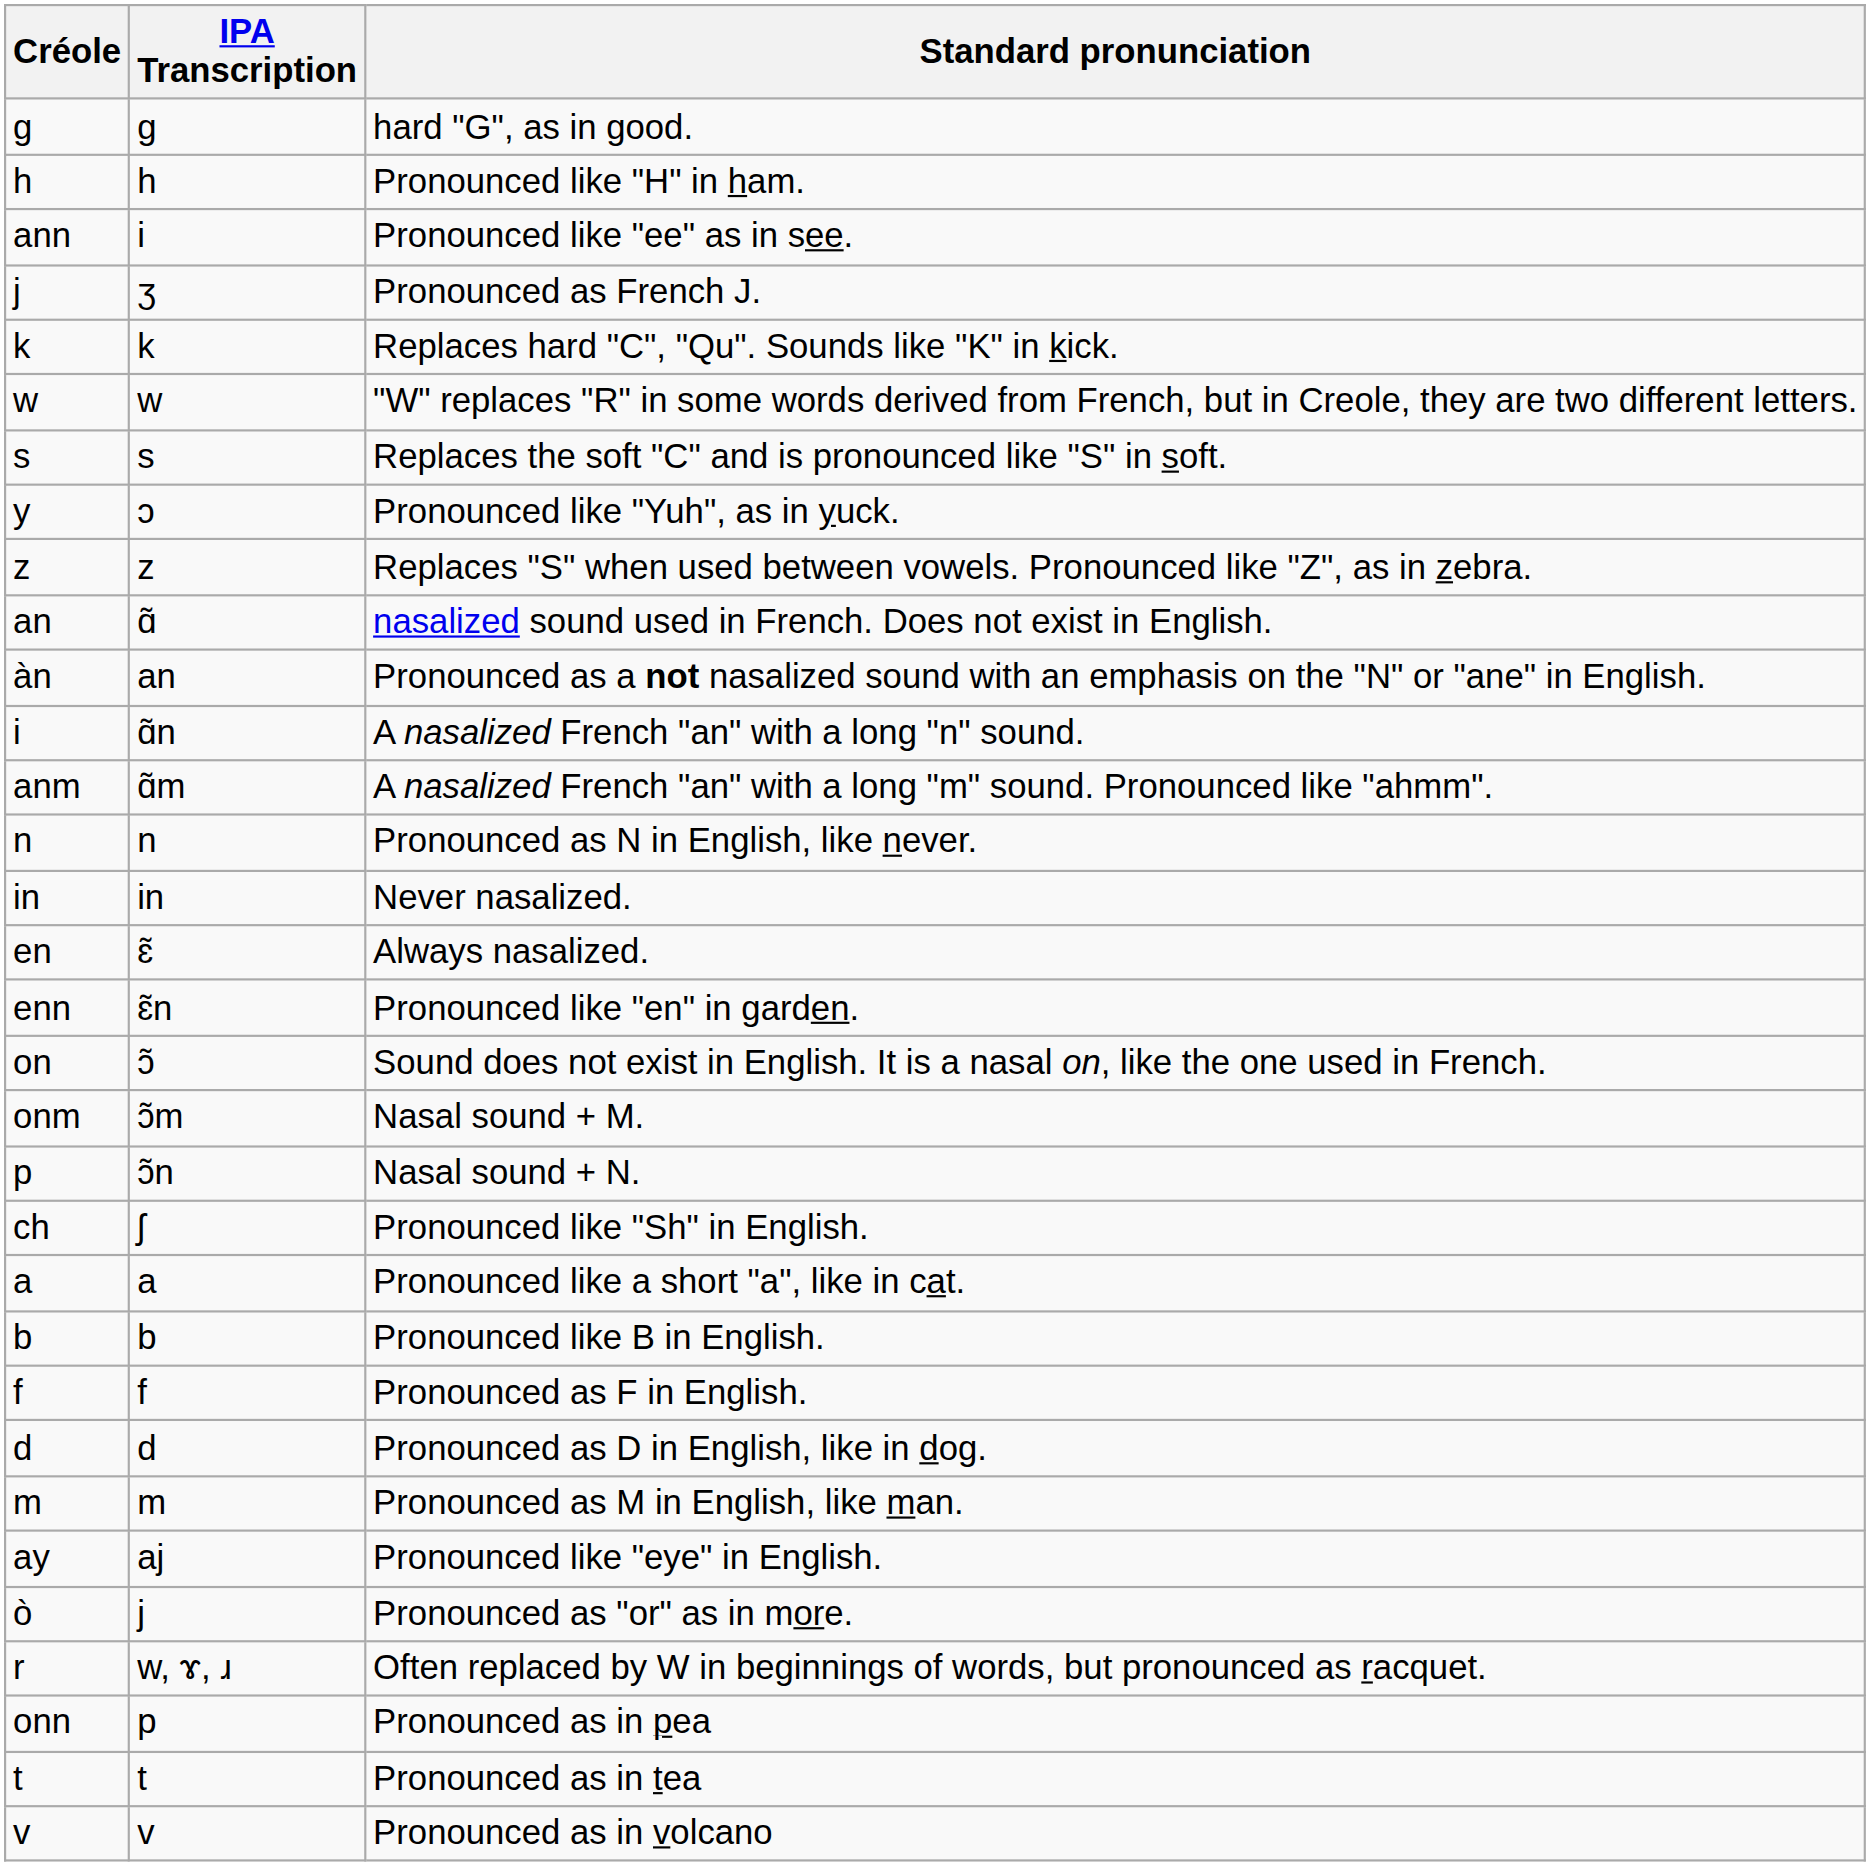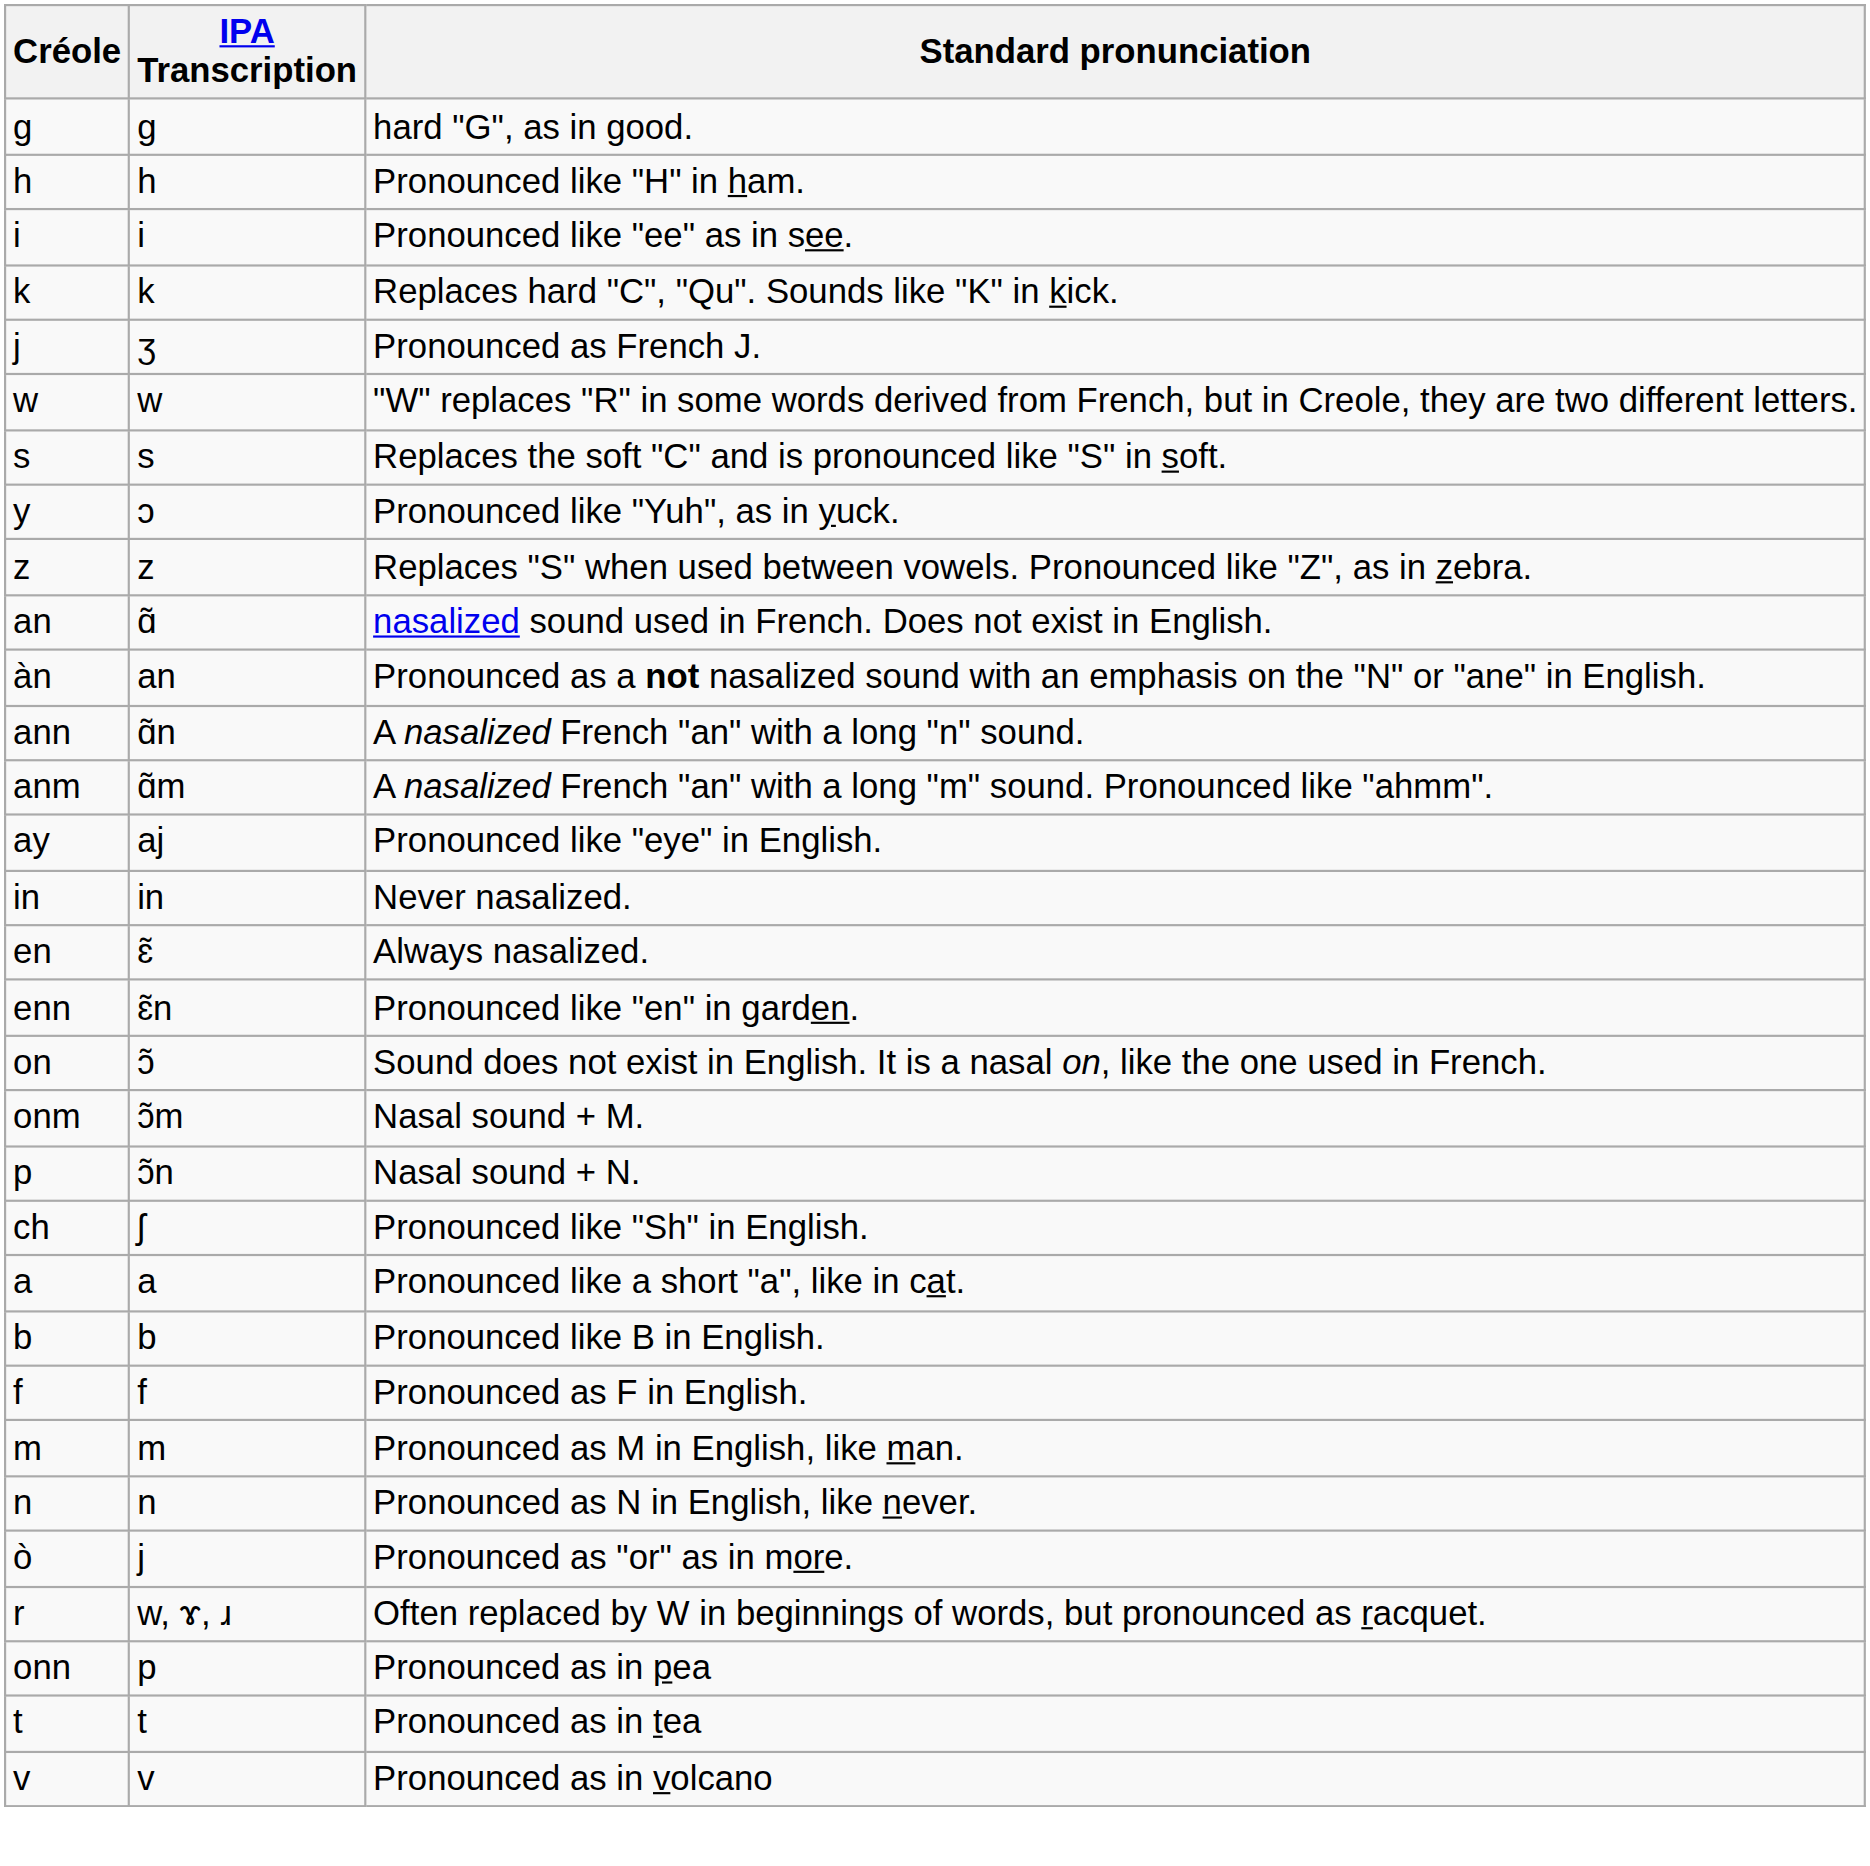(42, 236) ann -> (17, 236) i
rows swapped: (567, 291) <-> (746, 346)
(17, 731) i -> (42, 731) ann
rows swapped: (628, 1557) <-> (675, 841)
- row: (680, 1447)
